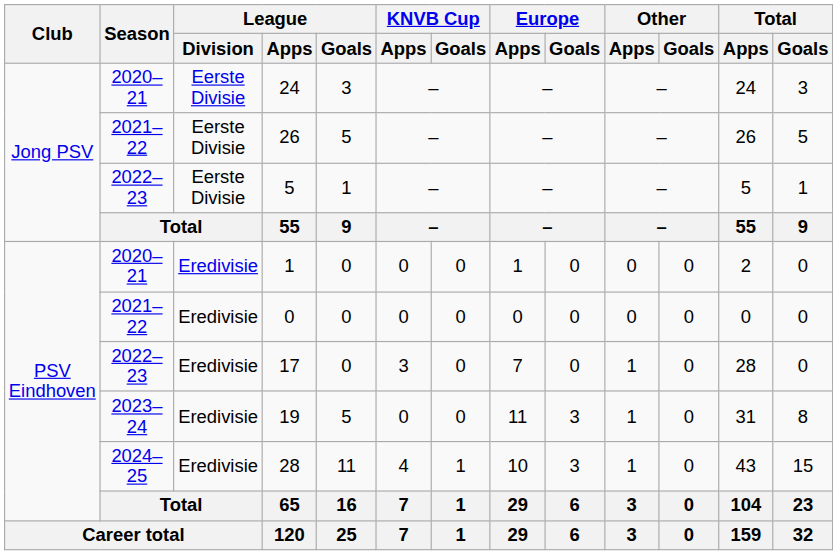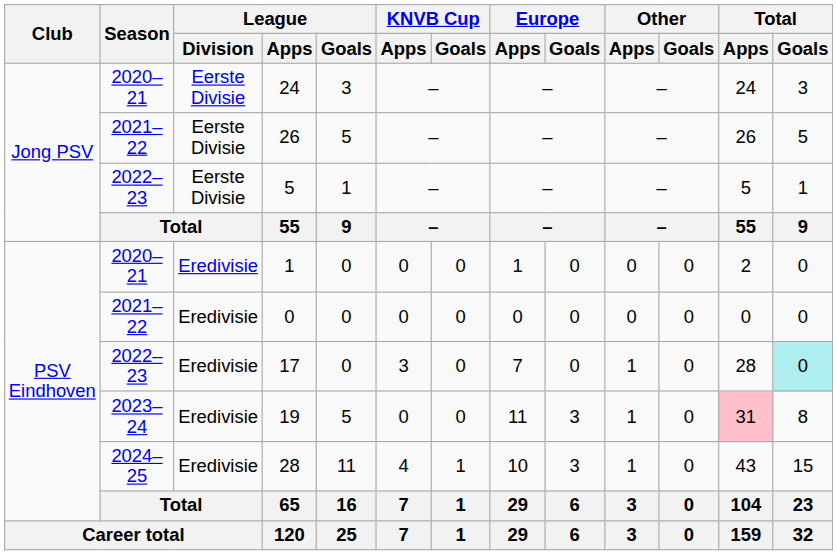(803, 366) no background -> (803, 366) paleturquoise background
(746, 416) no background -> (746, 416) pink background
